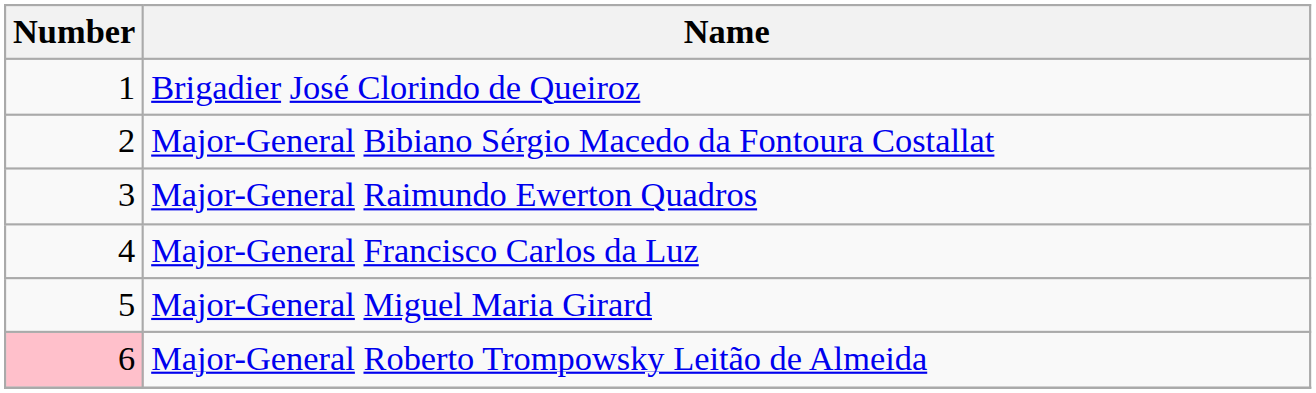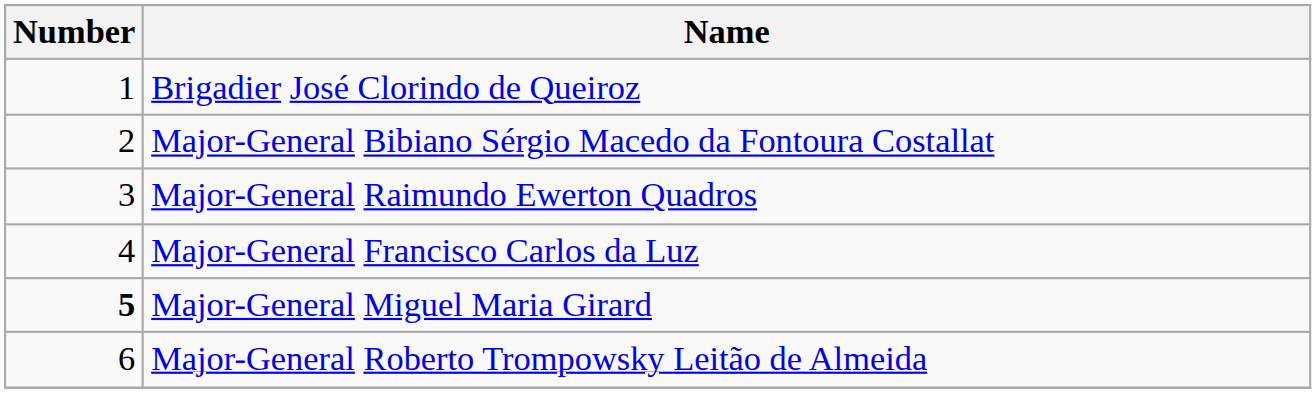(127, 304) normal -> (127, 304) bold
(127, 359) pink background -> (127, 359) no background
